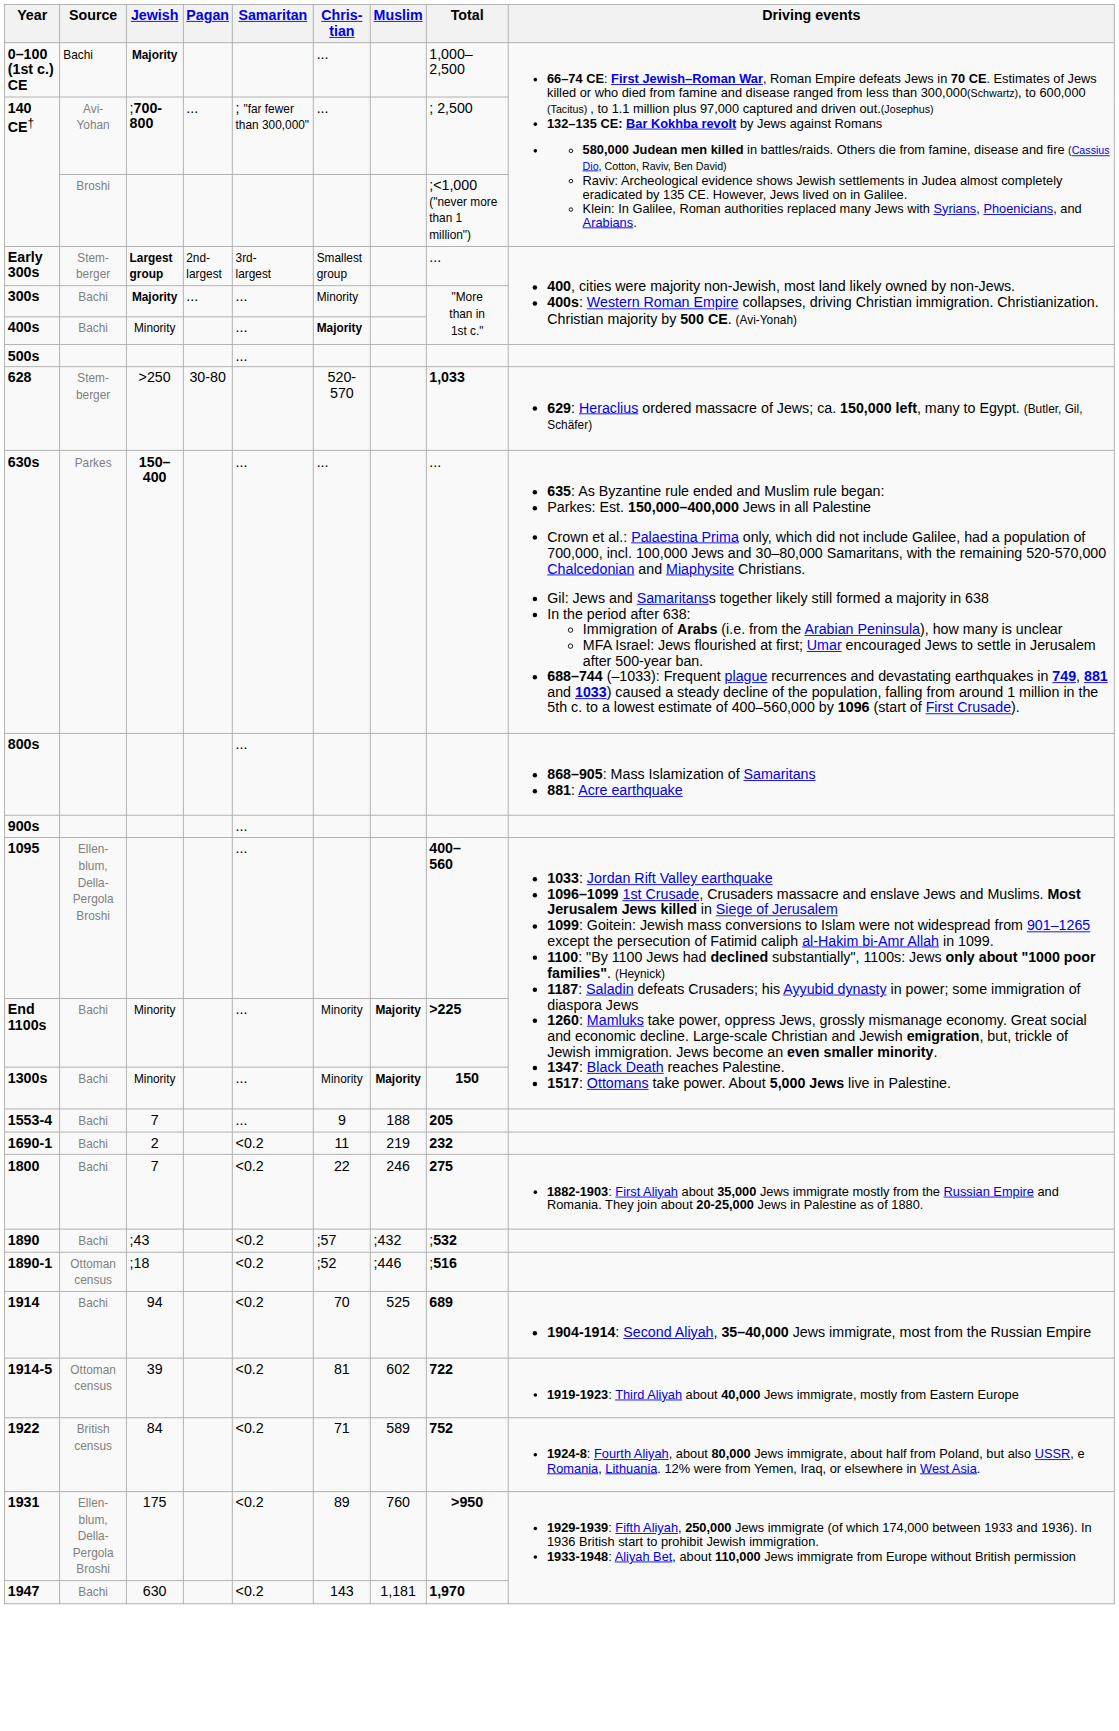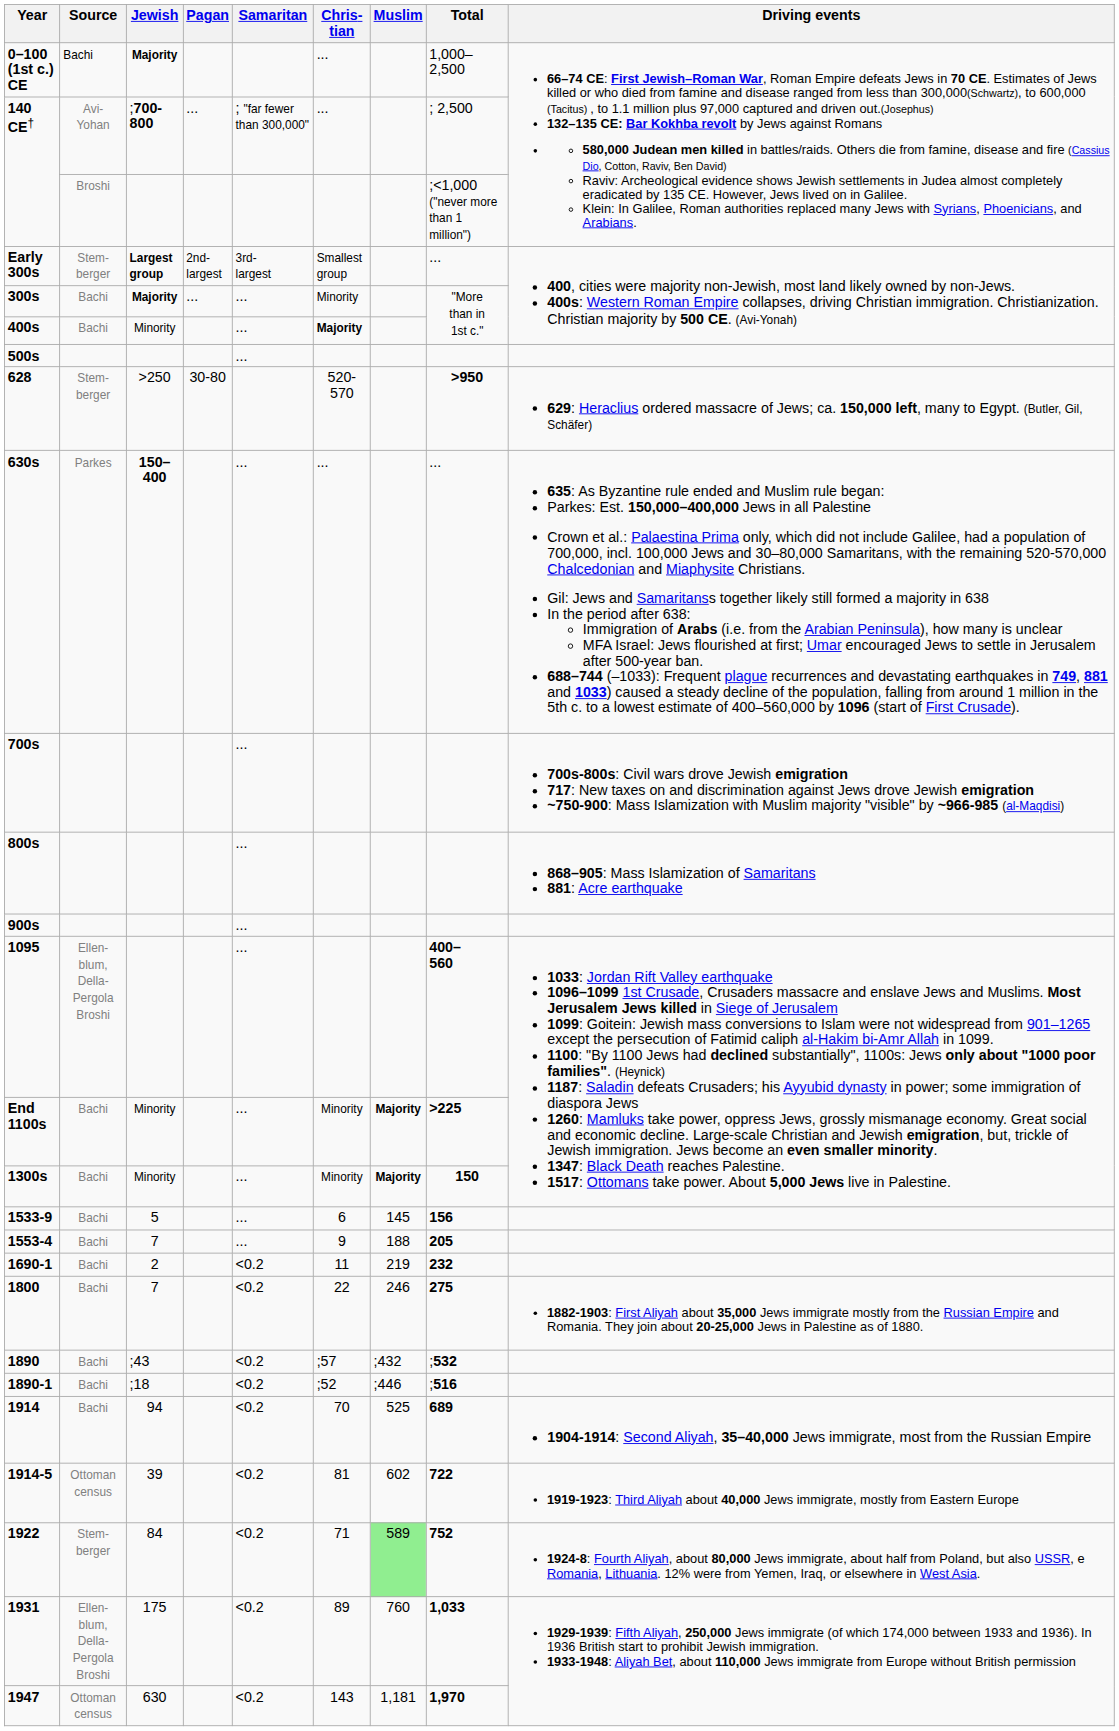(447, 378) 1,033 -> (467, 378) >950
+ row: (24, 744)
+ row: (30, 1218)
(93, 1272) Ottoman census -> (93, 1385) Bachi
(93, 1438) British census -> (93, 1543) Stem- berger
(398, 1428) no background -> (398, 1534) lightgreen background
(467, 1502) >950 -> (447, 1608) 1,033
(93, 1593) Bachi -> (93, 1706) Ottoman census
